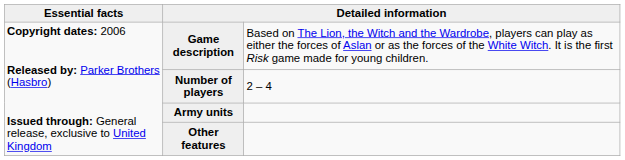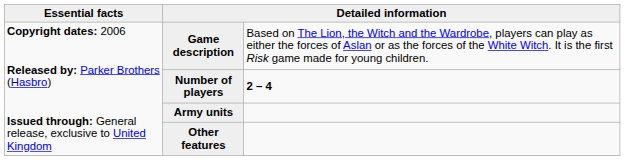(259, 86) normal -> (259, 86) bold
